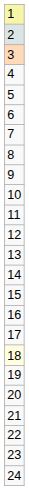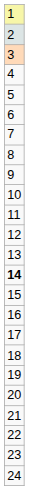(14, 275) normal -> (14, 275) bold
(14, 355) lightyellow background -> (14, 355) no background
